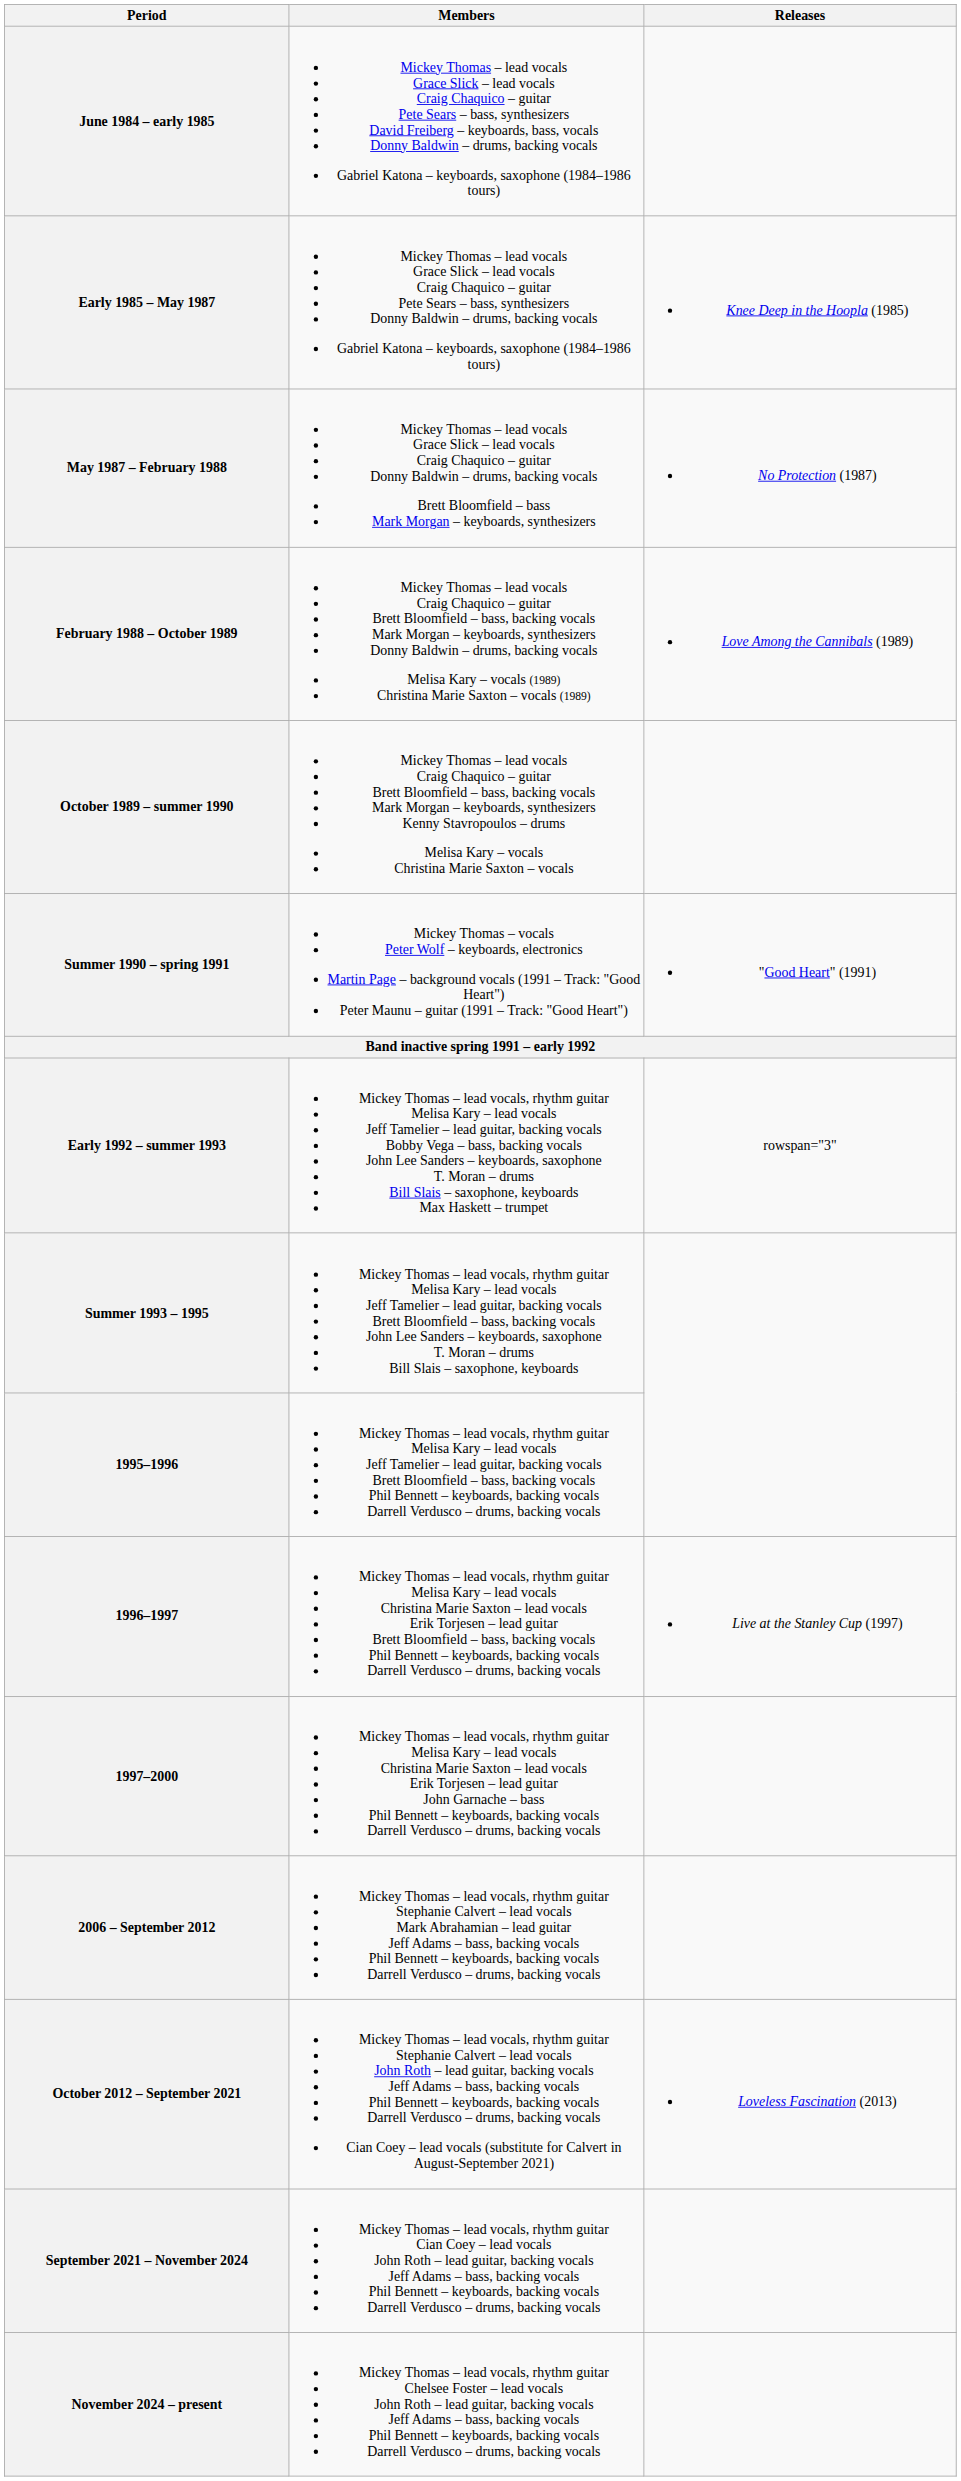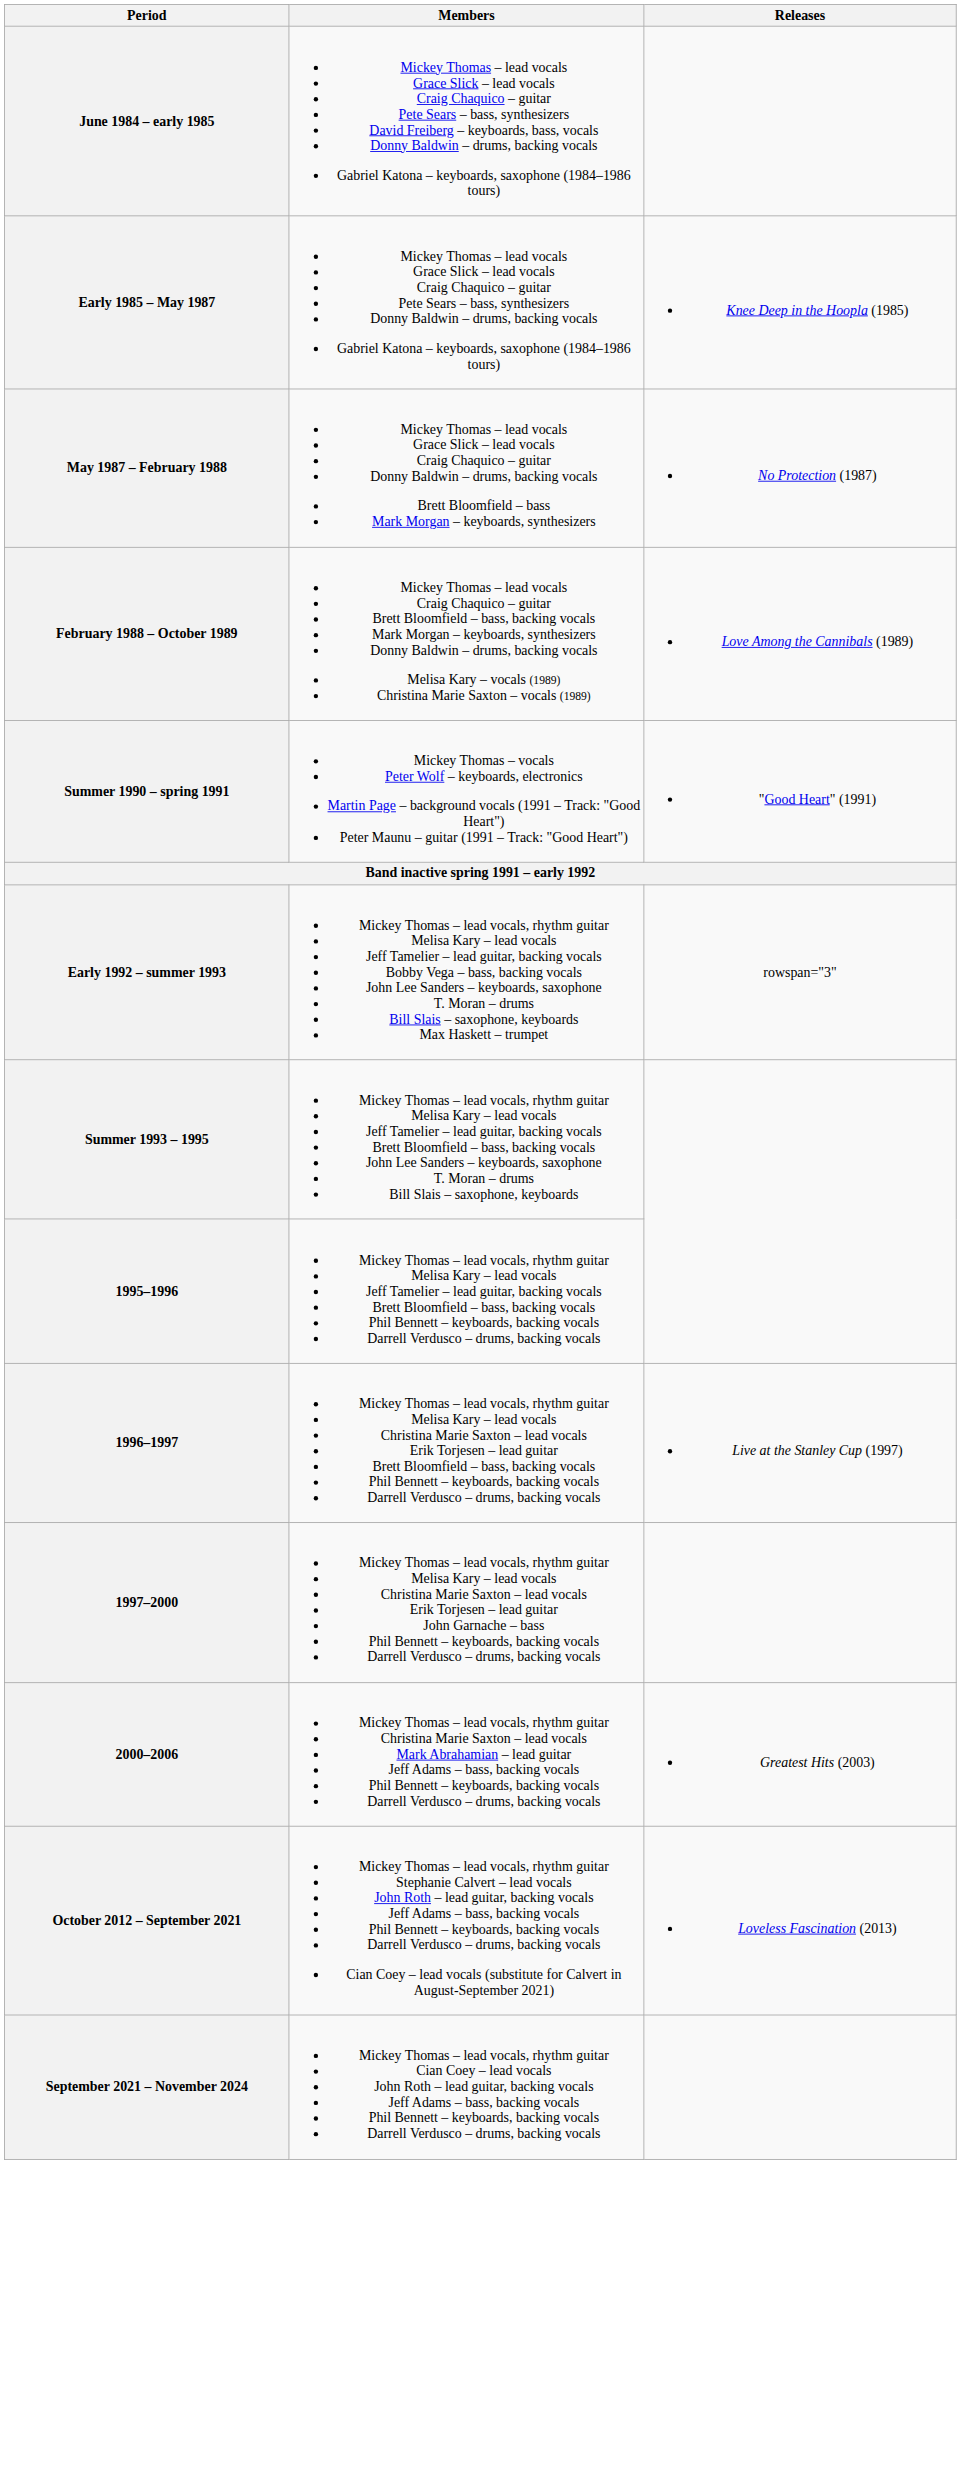- row: (147, 807)
+ row: (147, 1754)
- row: (147, 1927)
- row: (147, 2404)
